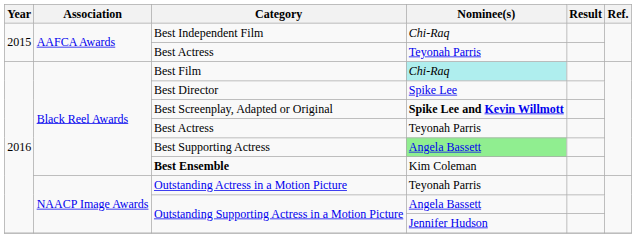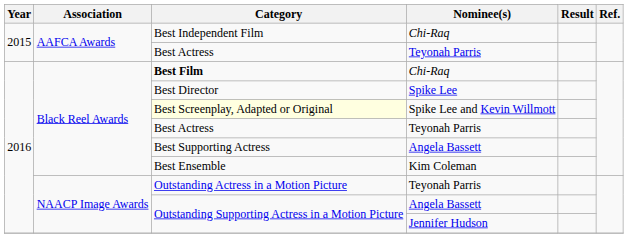(177, 71) normal -> (178, 71) bold
(429, 71) paleturquoise background -> (429, 71) no background
(243, 109) no background -> (243, 109) lightyellow background
(486, 109) bold -> (482, 109) normal
(445, 147) lightgreen background -> (445, 147) no background
(191, 166) bold -> (190, 166) normal
